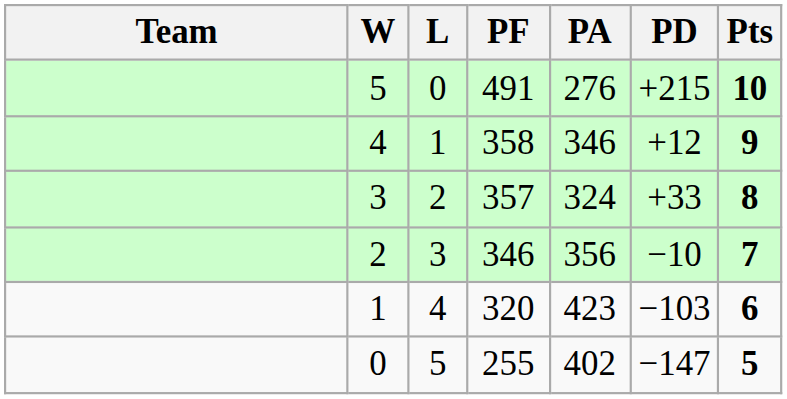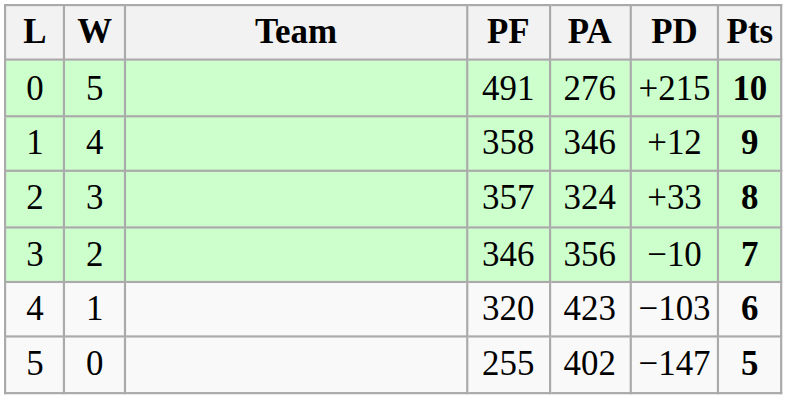columns swapped: (177, 32) <-> (438, 32)
